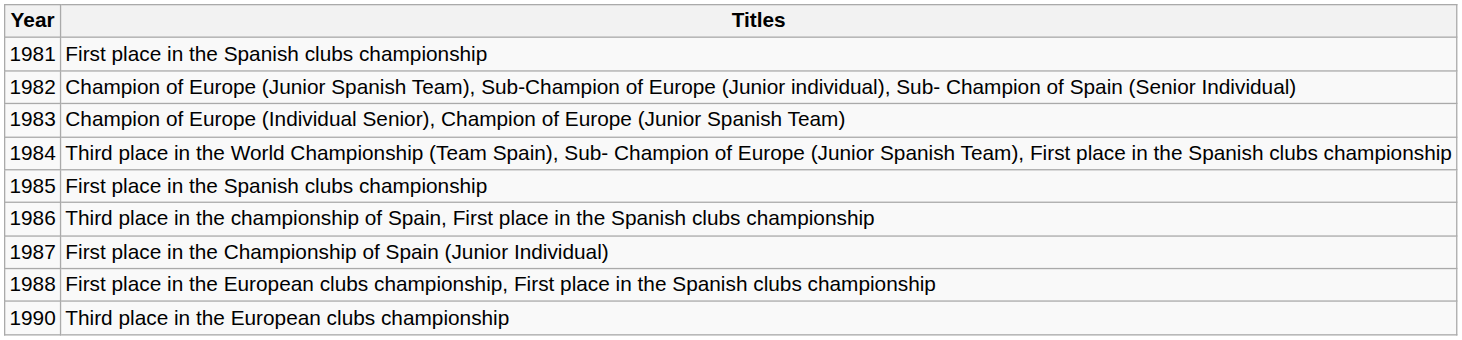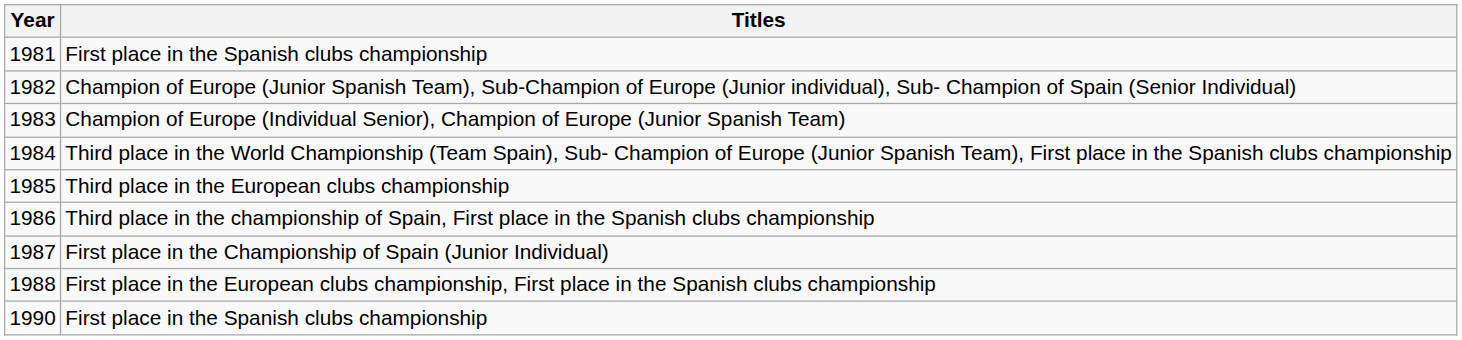(276, 185) First place in the Spanish clubs championship -> (287, 185) Third place in the European clubs championship
(287, 317) Third place in the European clubs championship -> (276, 317) First place in the Spanish clubs championship
